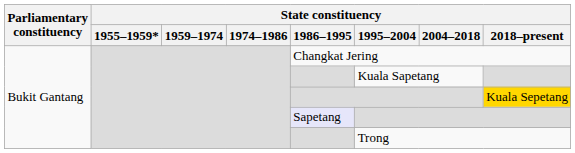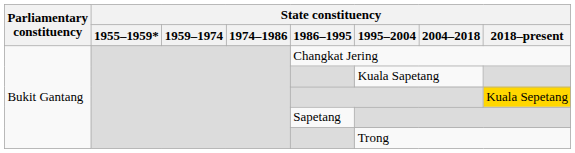(317, 117) lavender background -> (317, 117) no background
